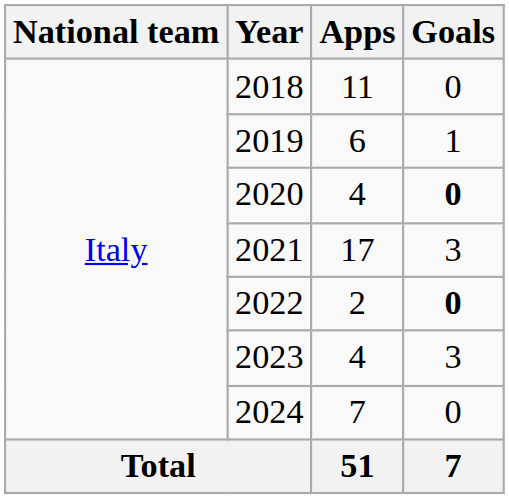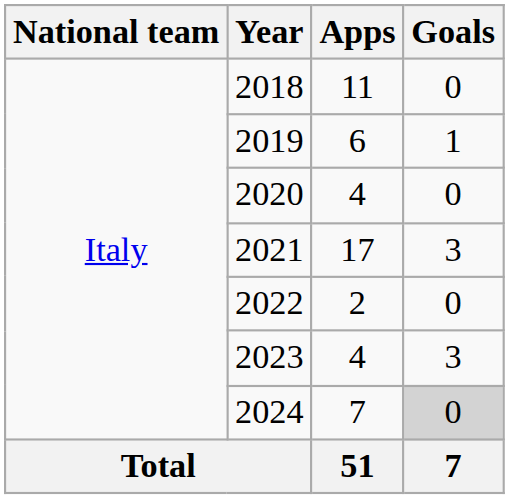(453, 194) bold -> (453, 194) normal
(453, 303) bold -> (453, 303) normal
(453, 411) no background -> (453, 411) lightgrey background
